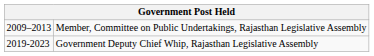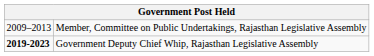(28, 43) normal -> (28, 43) bold
